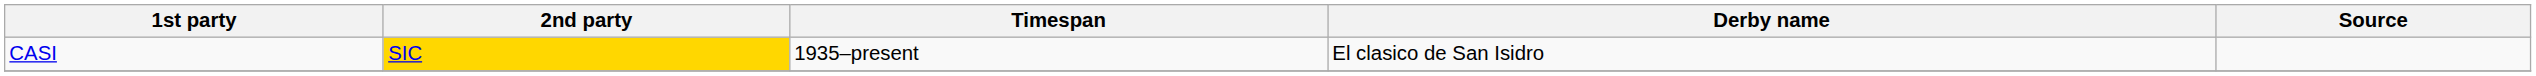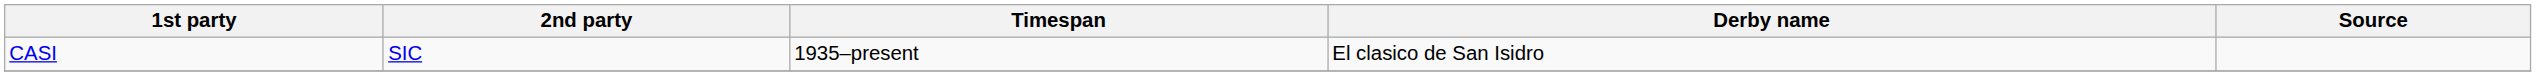(405, 53) gold background -> (405, 53) no background
